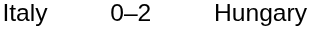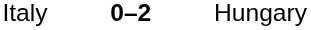(131, 13) normal -> (131, 13) bold
